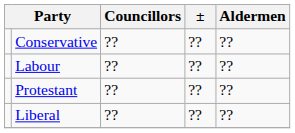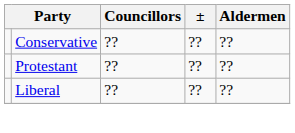- row: (38, 66)
